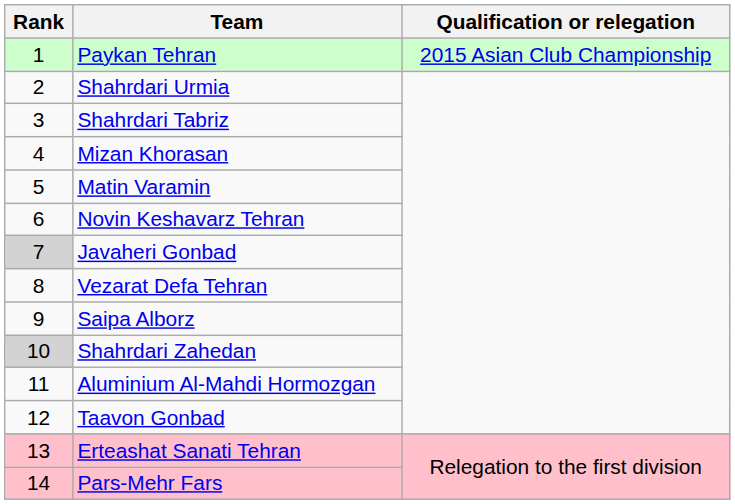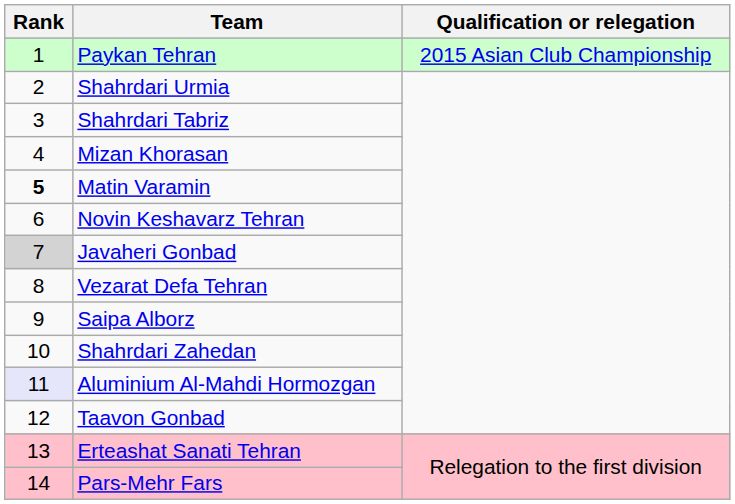(39, 187) normal -> (39, 187) bold
(39, 351) lightgrey background -> (39, 351) no background
(39, 384) no background -> (39, 384) lavender background
